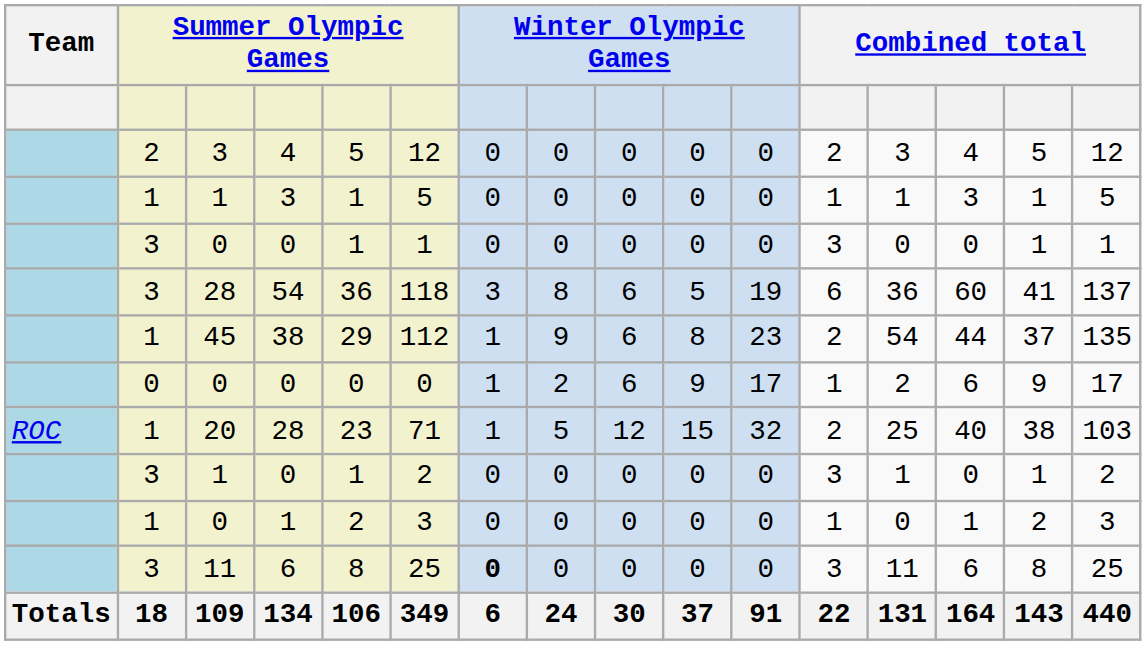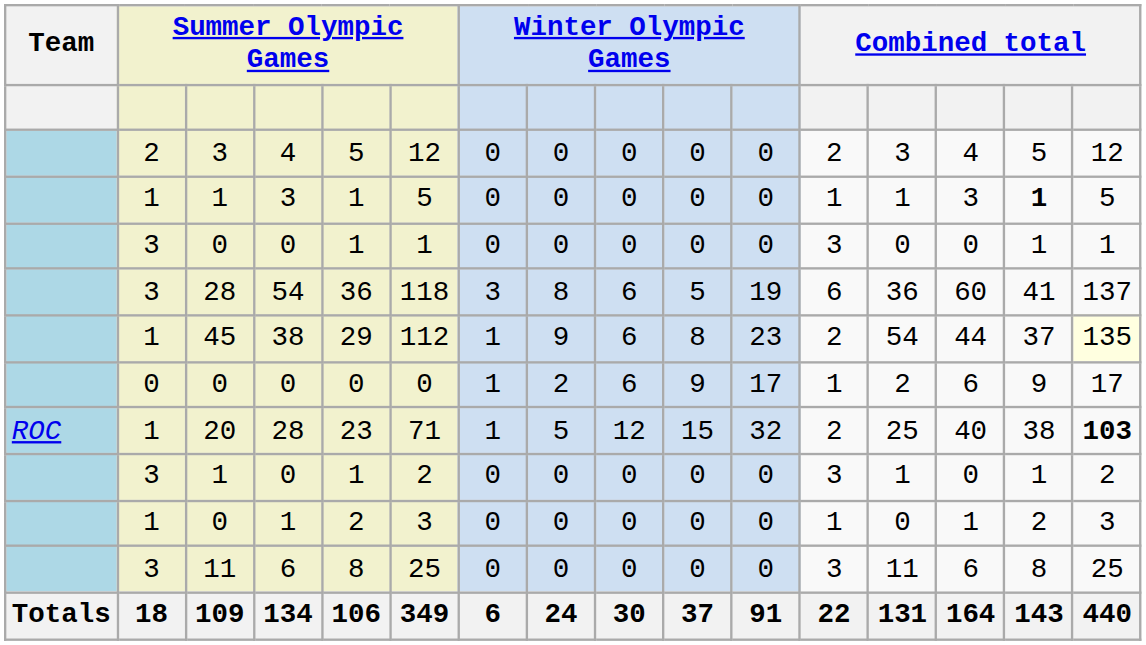(1039, 200) normal -> (1039, 200) bold
(1107, 338) no background -> (1107, 338) lightyellow background
(1107, 431) normal -> (1107, 431) bold
(493, 569) bold -> (493, 569) normal
